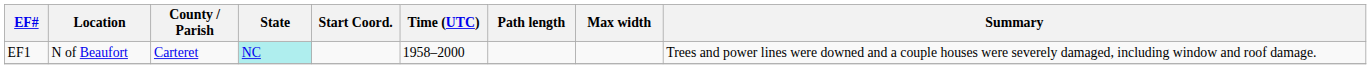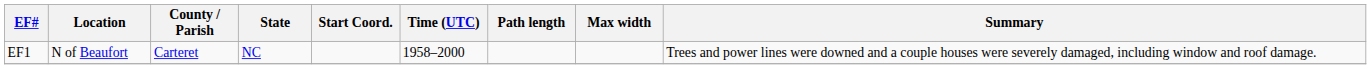(251, 52) paleturquoise background -> (251, 52) no background
